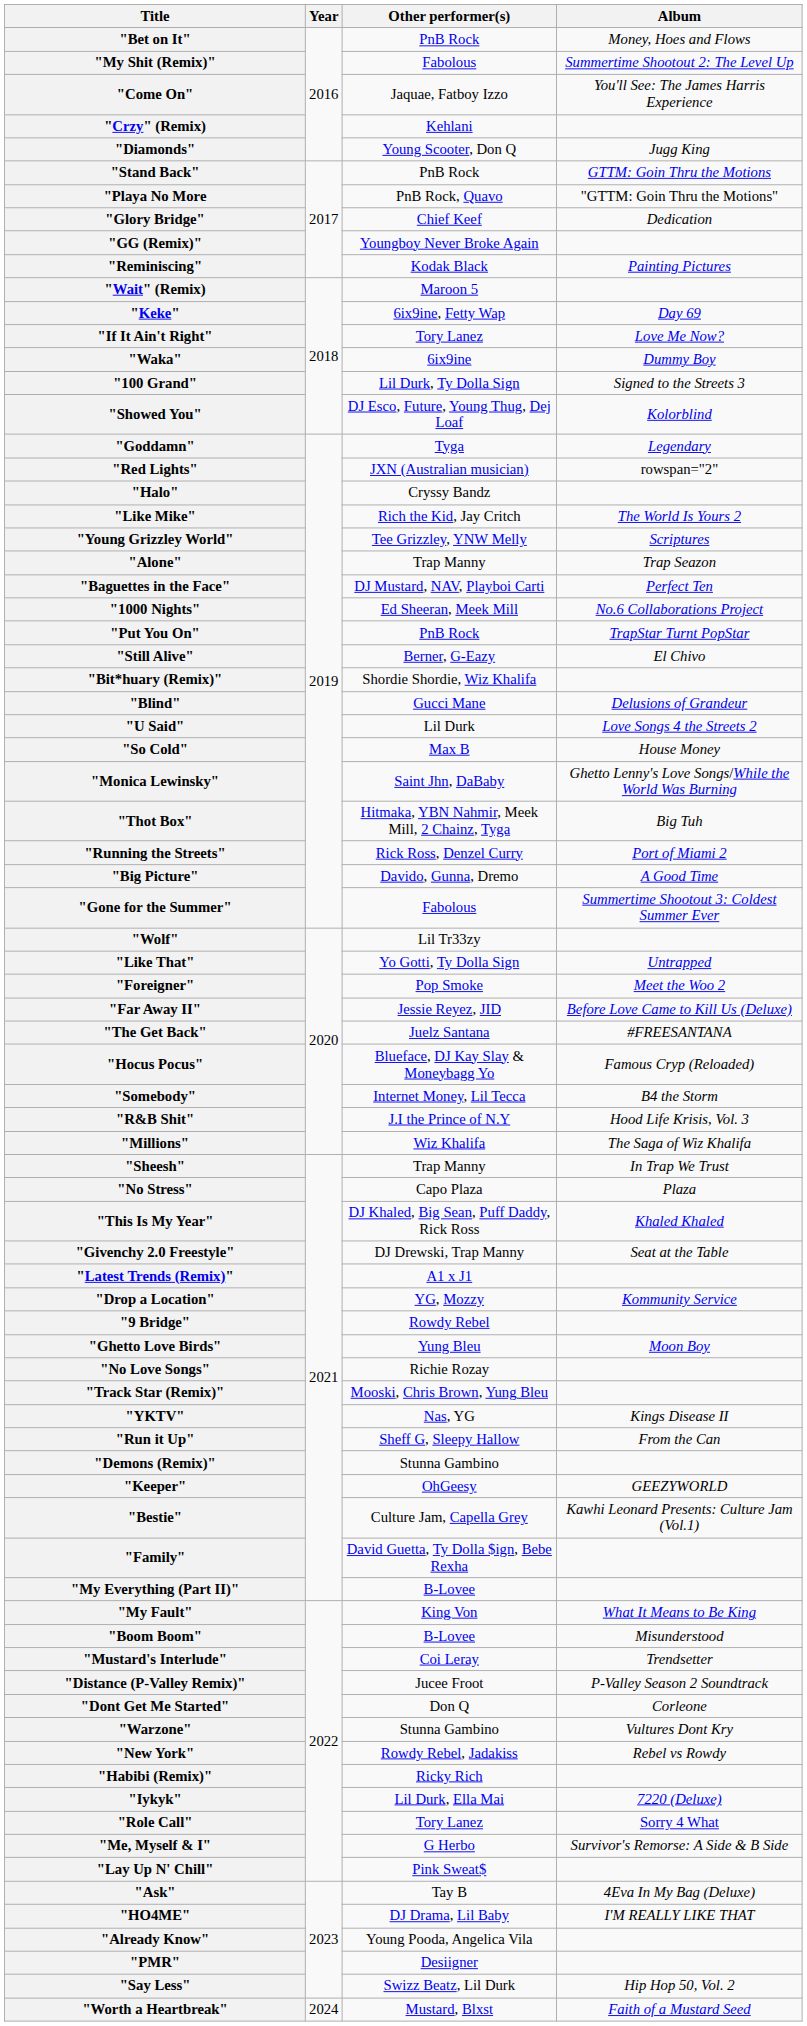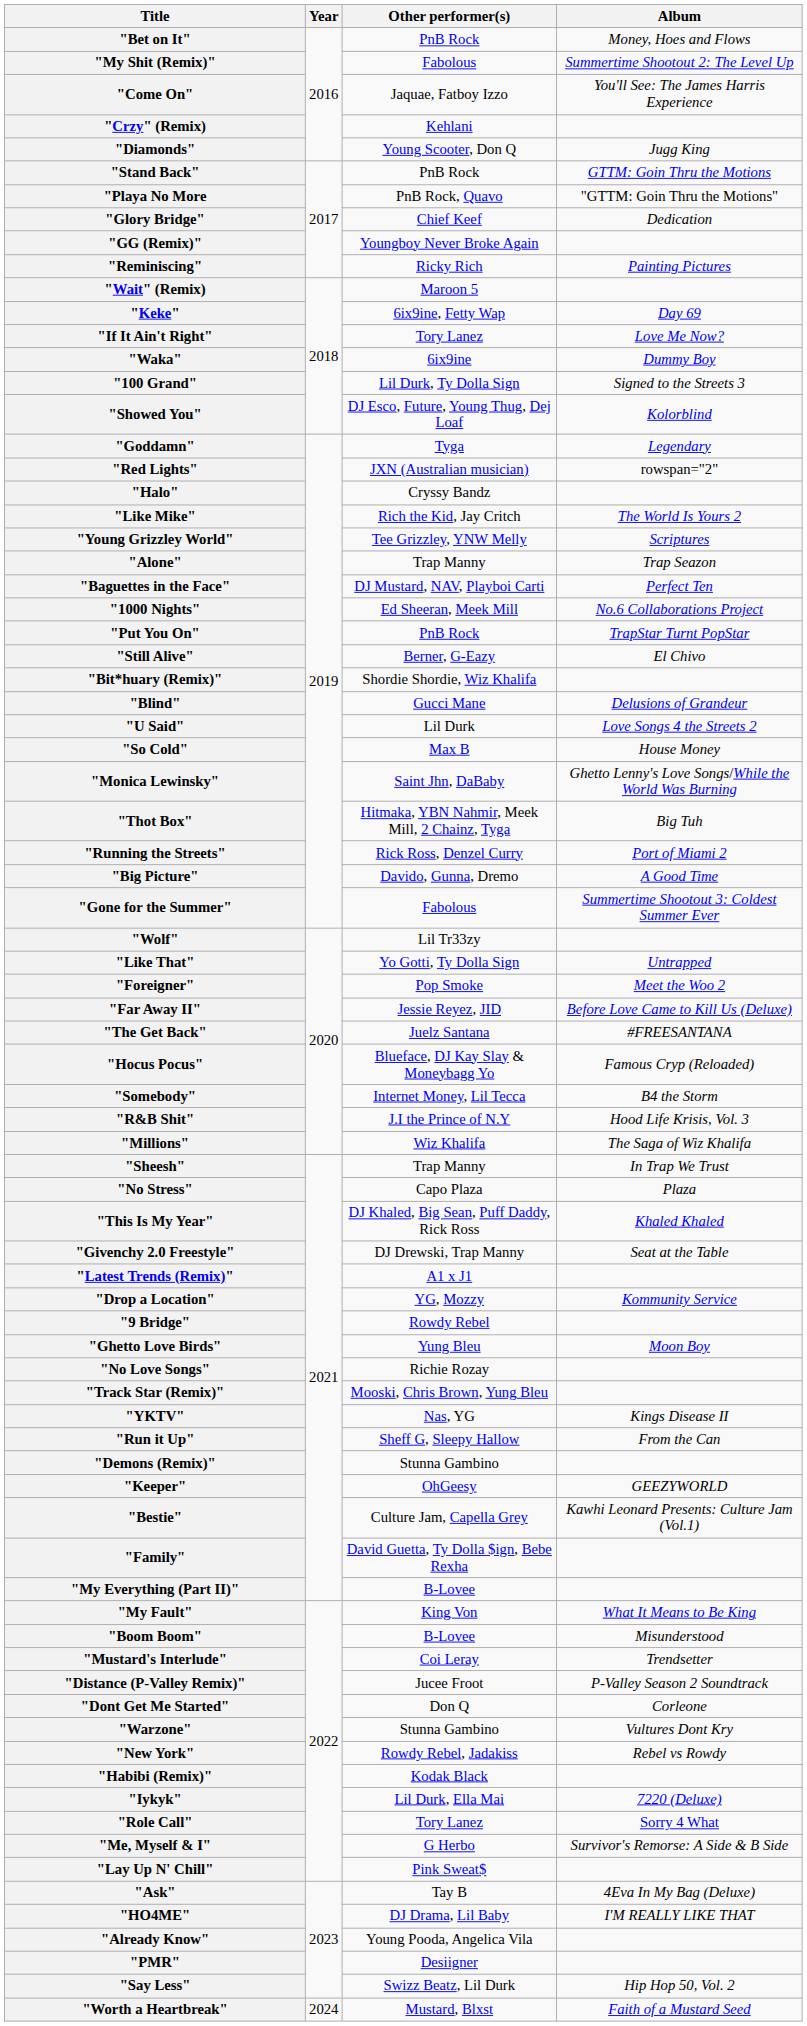(449, 266) Kodak Black -> (449, 266) Ricky Rich
(449, 1776) Ricky Rich -> (449, 1776) Kodak Black
